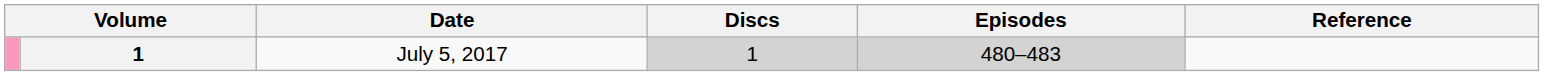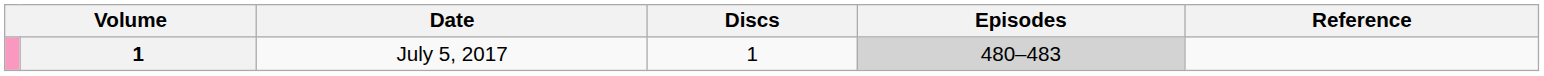(752, 53) lightgrey background -> (752, 53) no background
